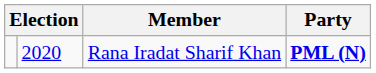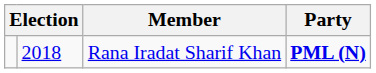(41, 51) 2020 -> (41, 51) 2018
